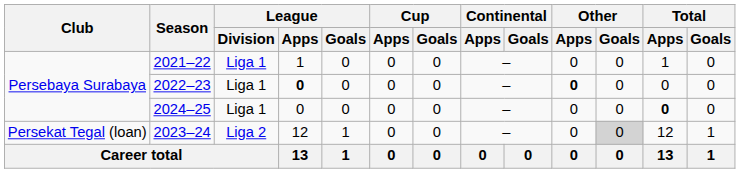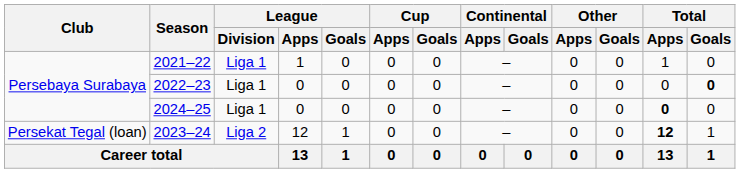(300, 86) bold -> (300, 86) normal
(574, 86) bold -> (574, 86) normal
(711, 86) normal -> (711, 86) bold
(619, 132) lightgrey background -> (619, 132) no background
(665, 132) normal -> (665, 132) bold
